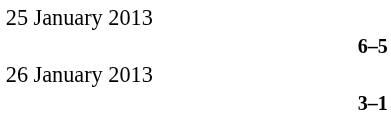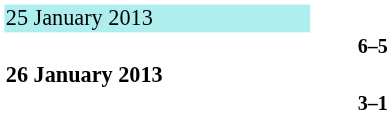(79, 18) no background -> (79, 18) paleturquoise background
(79, 75) normal -> (84, 75) bold
